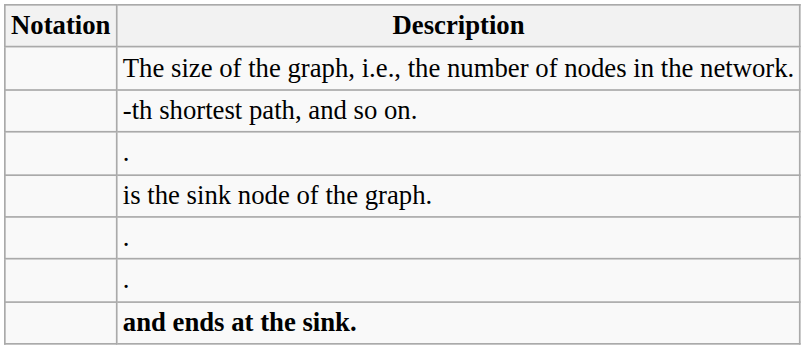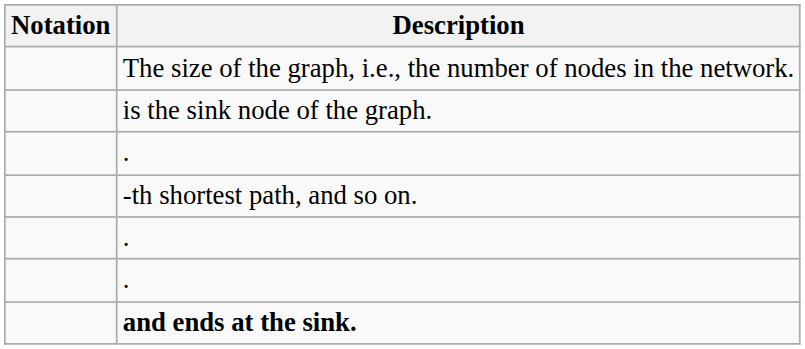(270, 110) -th shortest path, and so on. -> (278, 110) is the sink node of the graph.
(278, 195) is the sink node of the graph. -> (270, 195) -th shortest path, and so on.
